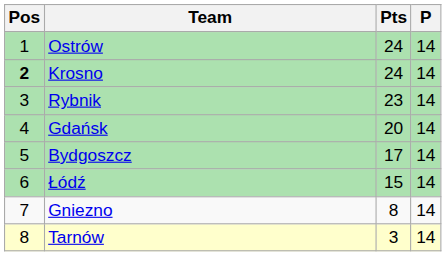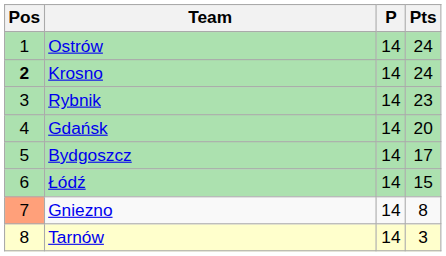columns swapped: (426, 18) <-> (394, 18)
(24, 210) no background -> (24, 210) lightsalmon background
